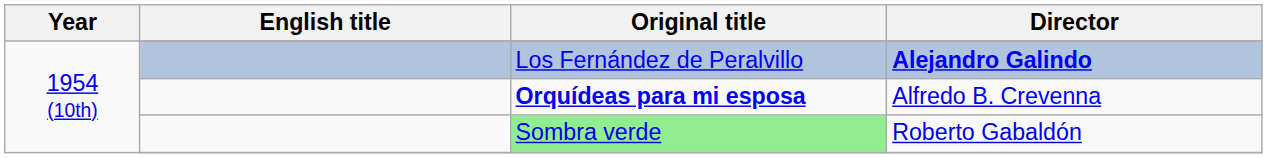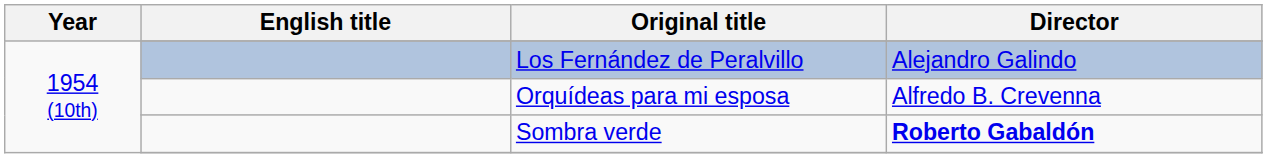(992, 59) bold -> (984, 59) normal
(661, 96) bold -> (653, 96) normal
(588, 133) lightgreen background -> (589, 133) no background
(987, 133) normal -> (993, 133) bold
